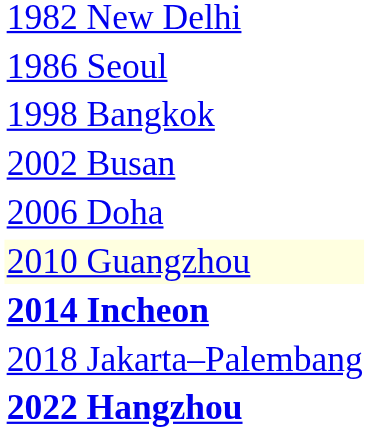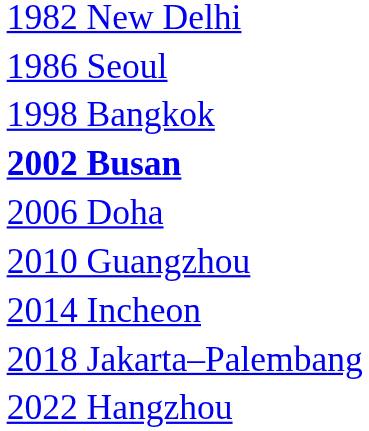(91, 163) normal -> (94, 163) bold
(128, 261) lightyellow background -> (128, 261) no background
(108, 310) bold -> (104, 310) normal
(125, 407) bold -> (120, 407) normal
